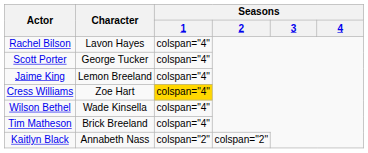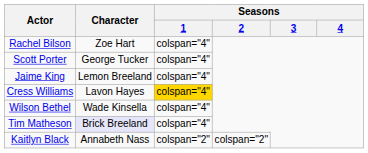(115, 44) Lavon Hayes -> (115, 44) Zoe Hart
(115, 92) Zoe Hart -> (115, 92) Lavon Hayes
(115, 124) no background -> (115, 124) lavender background
